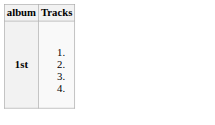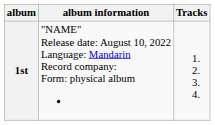+ column: (106, 13)
